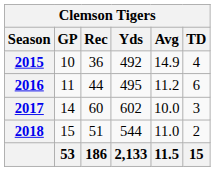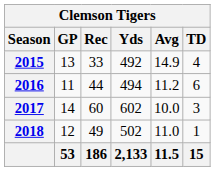(68, 62) 10 -> (68, 62) 13
(96, 62) 36 -> (96, 62) 33
(131, 85) 495 -> (131, 85) 494
(68, 131) 15 -> (68, 131) 12
(96, 131) 51 -> (96, 131) 49
(131, 131) 544 -> (131, 131) 502
(196, 131) 2 -> (196, 131) 1
